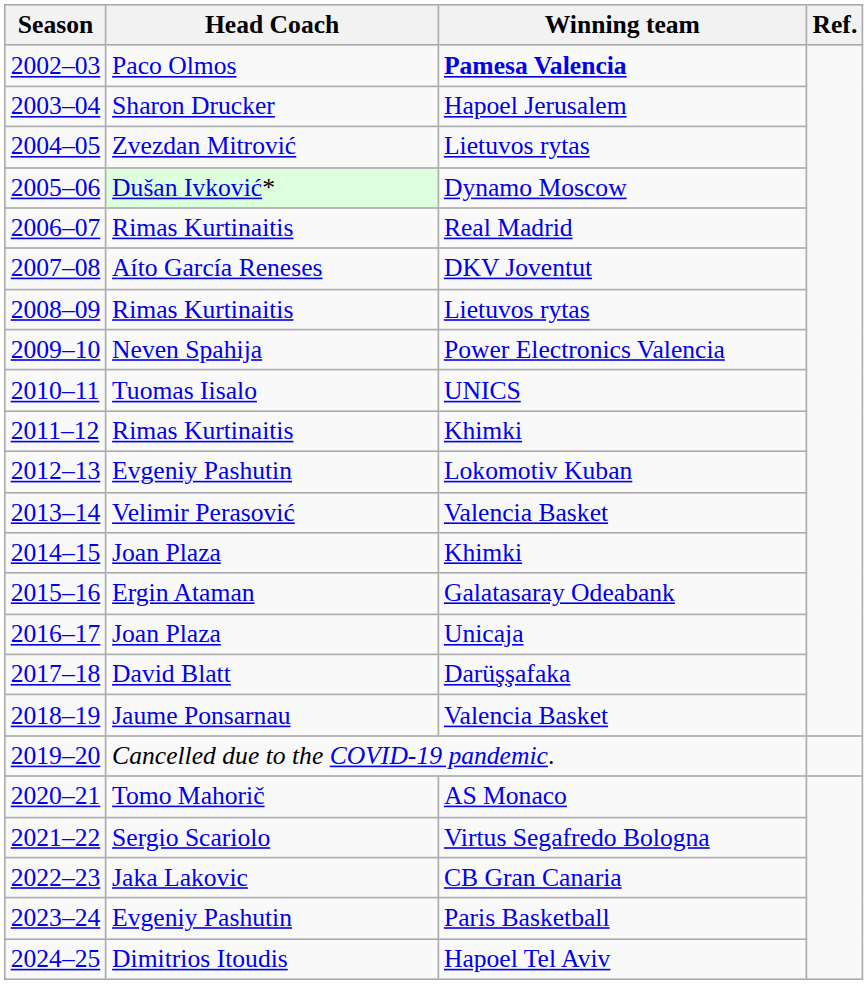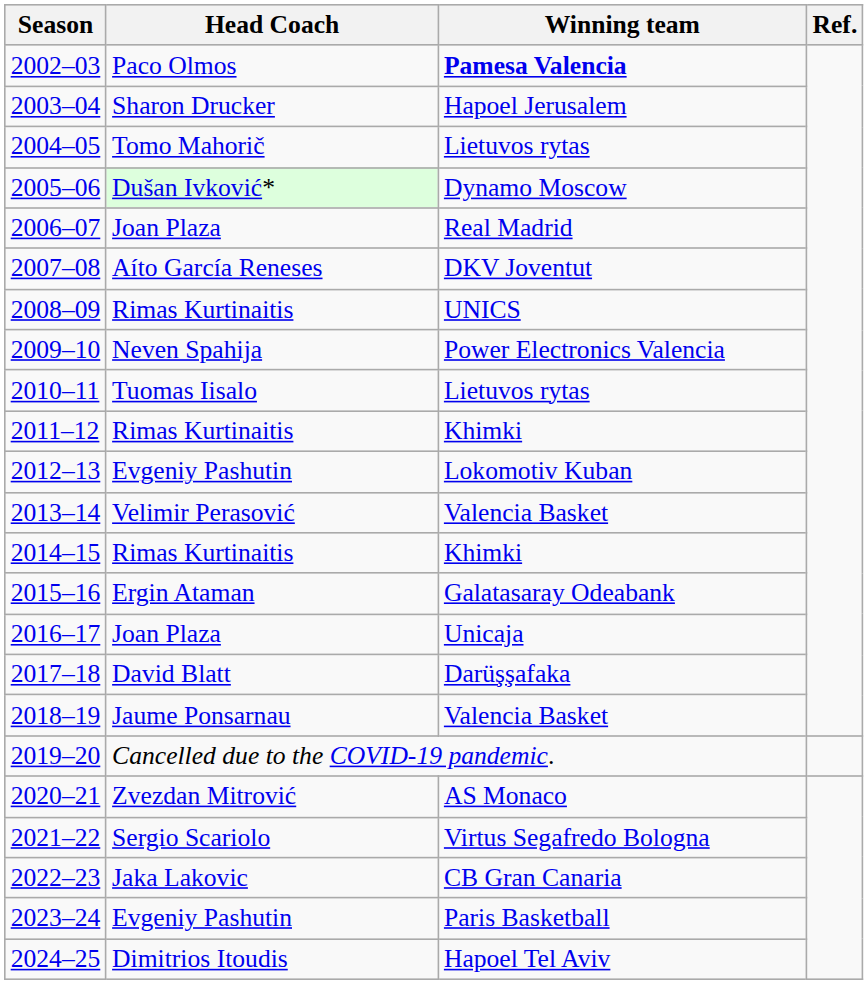(204, 146) Zvezdan Mitrović -> (188, 146) Tomo Mahorič
(203, 227) Rimas Kurtinaitis -> (166, 227) Joan Plaza
(517, 308) Lietuvos rytas -> (482, 308) UNICS
(482, 390) UNICS -> (517, 390) Lietuvos rytas
(166, 552) Joan Plaza -> (203, 552) Rimas Kurtinaitis
(188, 796) Tomo Mahorič -> (204, 796) Zvezdan Mitrović
